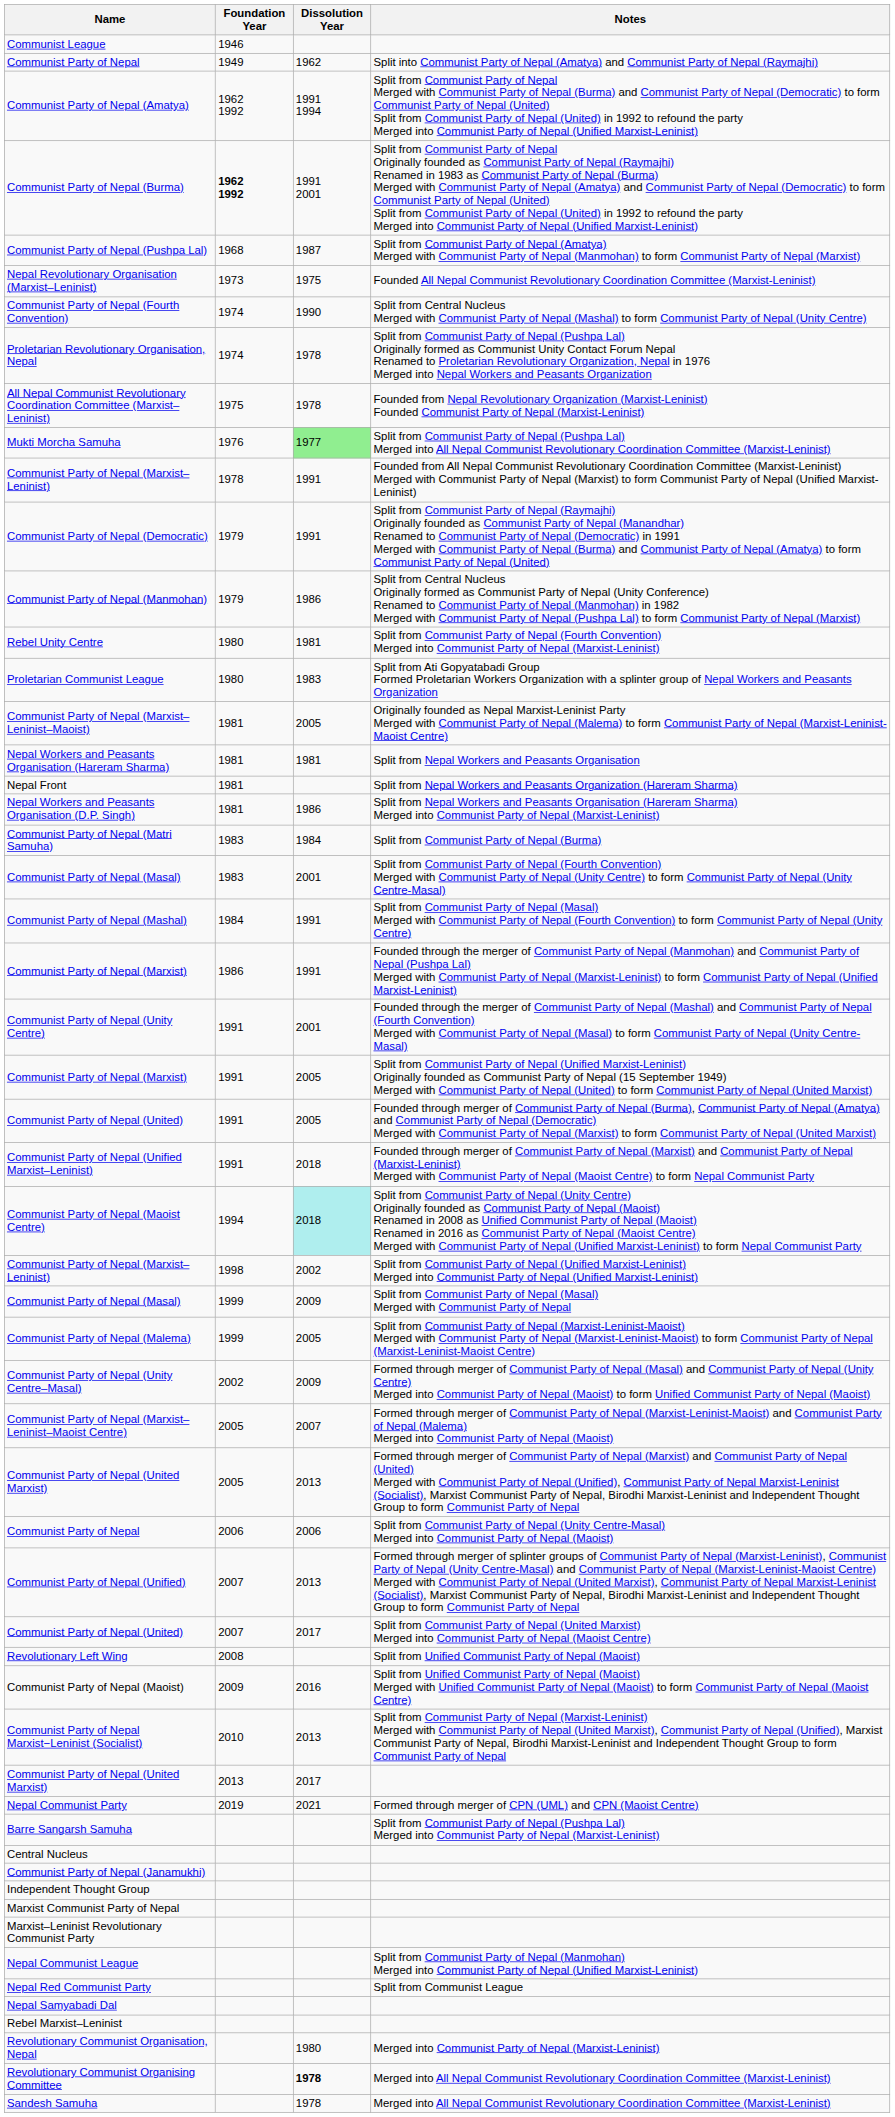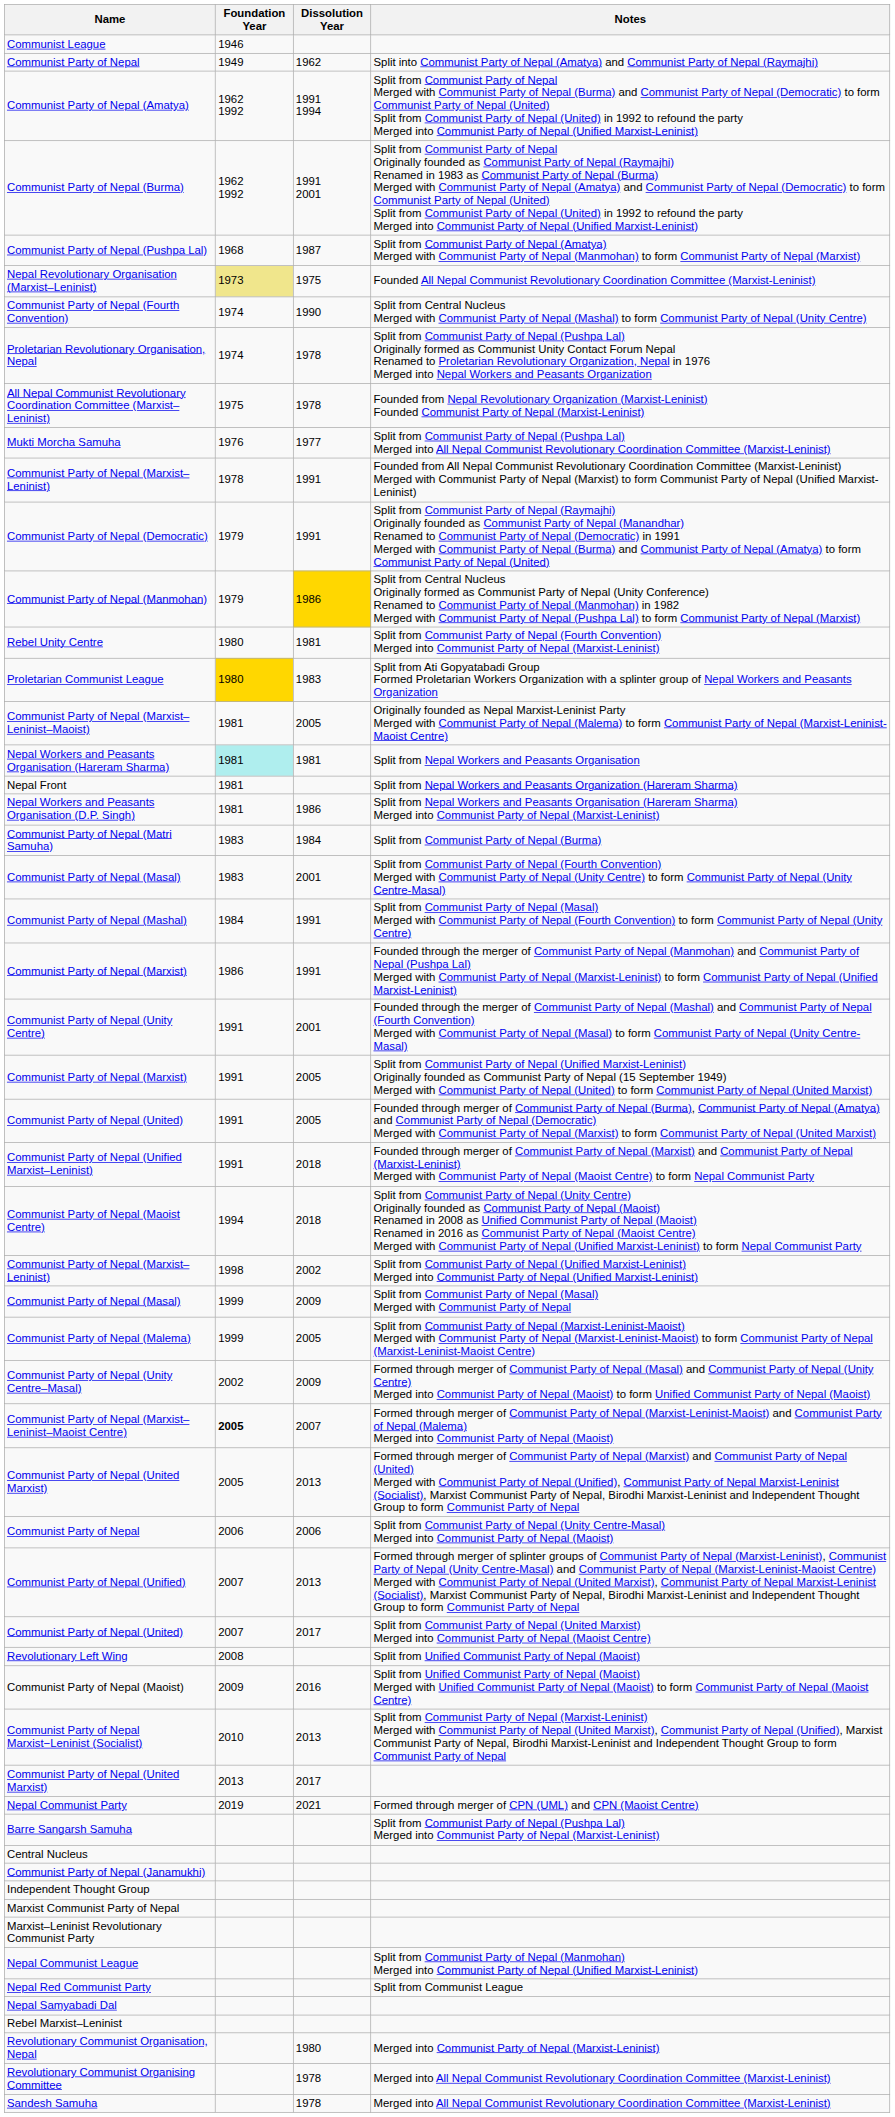(231, 187) bold -> (231, 187) normal
(231, 281) no background -> (231, 281) khaki background
(308, 442) lightgreen background -> (308, 442) no background
(308, 599) no background -> (308, 599) gold background
(231, 679) no background -> (231, 679) gold background
(231, 760) no background -> (231, 760) paleturquoise background
(308, 1220) paleturquoise background -> (308, 1220) no background
(231, 1425) normal -> (231, 1425) bold
(308, 2079) bold -> (308, 2079) normal
